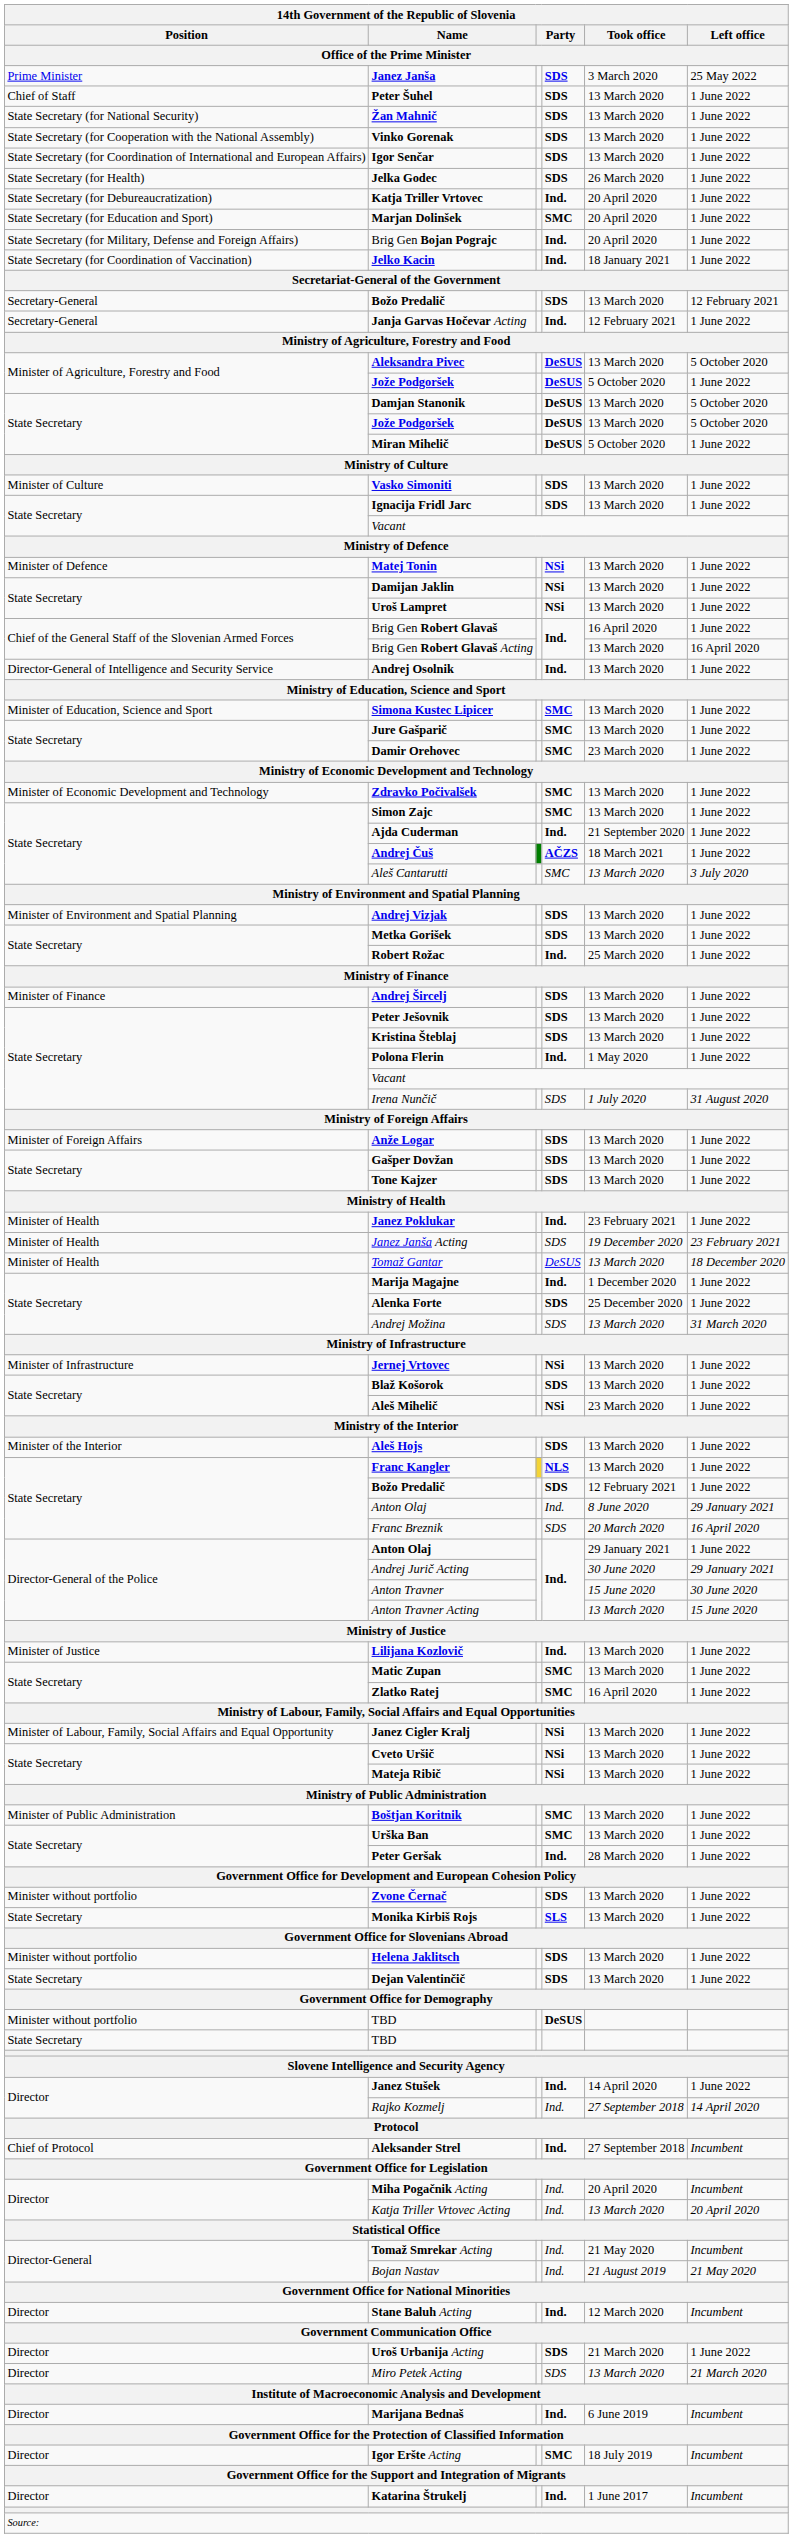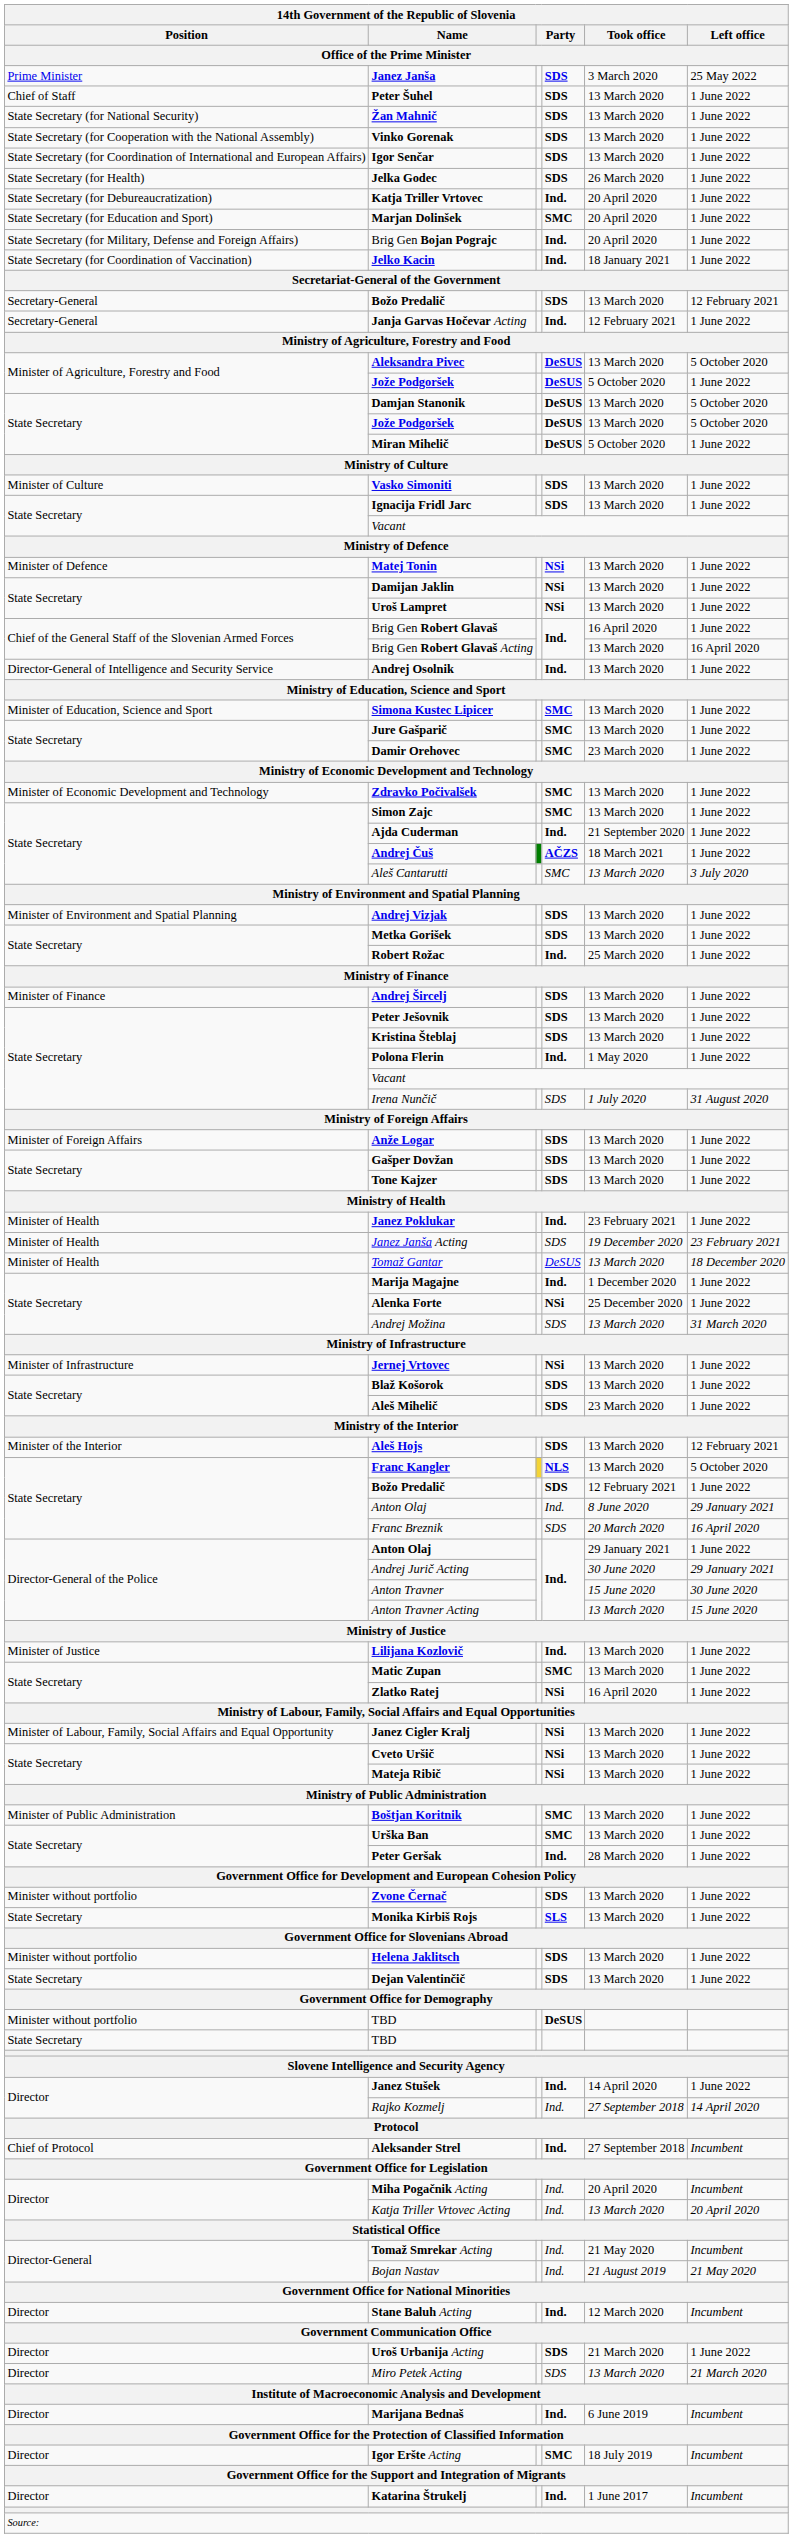(556, 1303) SDS -> (554, 1303) NSi
(554, 1405) NSi -> (556, 1405) SDS
(720, 1446) 1 June 2022 -> (735, 1446) 12 February 2021
(720, 1467) 1 June 2022 -> (729, 1467) 5 October 2020
(559, 1692) SMC -> (554, 1692) NSi
